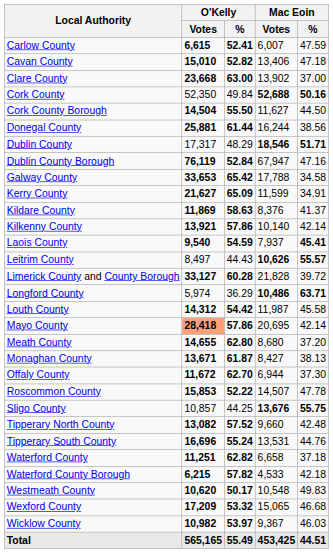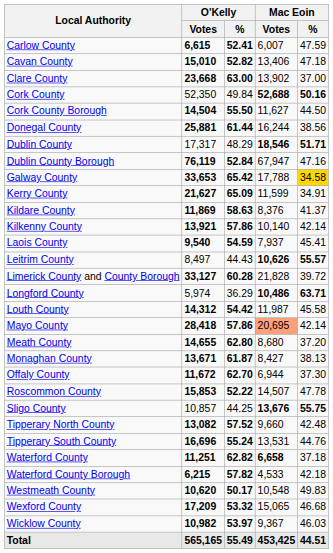(313, 177) no background -> (313, 177) gold background
(313, 243) bold -> (313, 243) normal
(200, 326) lightsalmon background -> (200, 326) no background
(273, 326) no background -> (273, 326) lightsalmon background
(271, 458) normal -> (271, 458) bold
